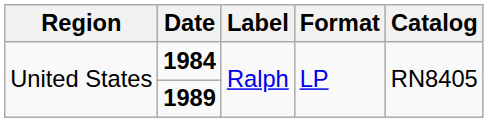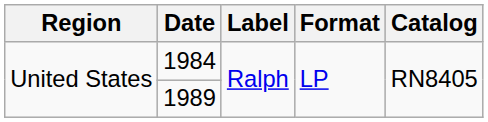(190, 60) bold -> (190, 60) normal
(190, 98) bold -> (190, 98) normal
